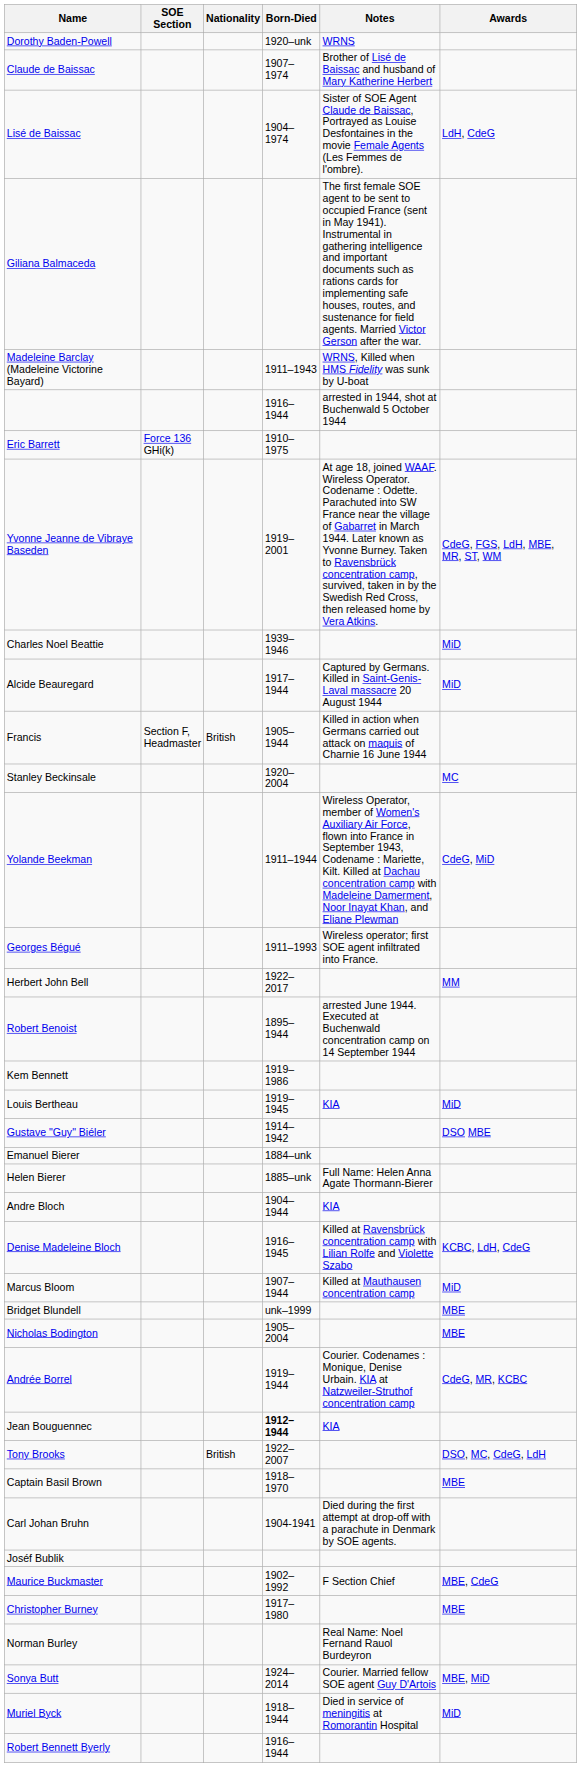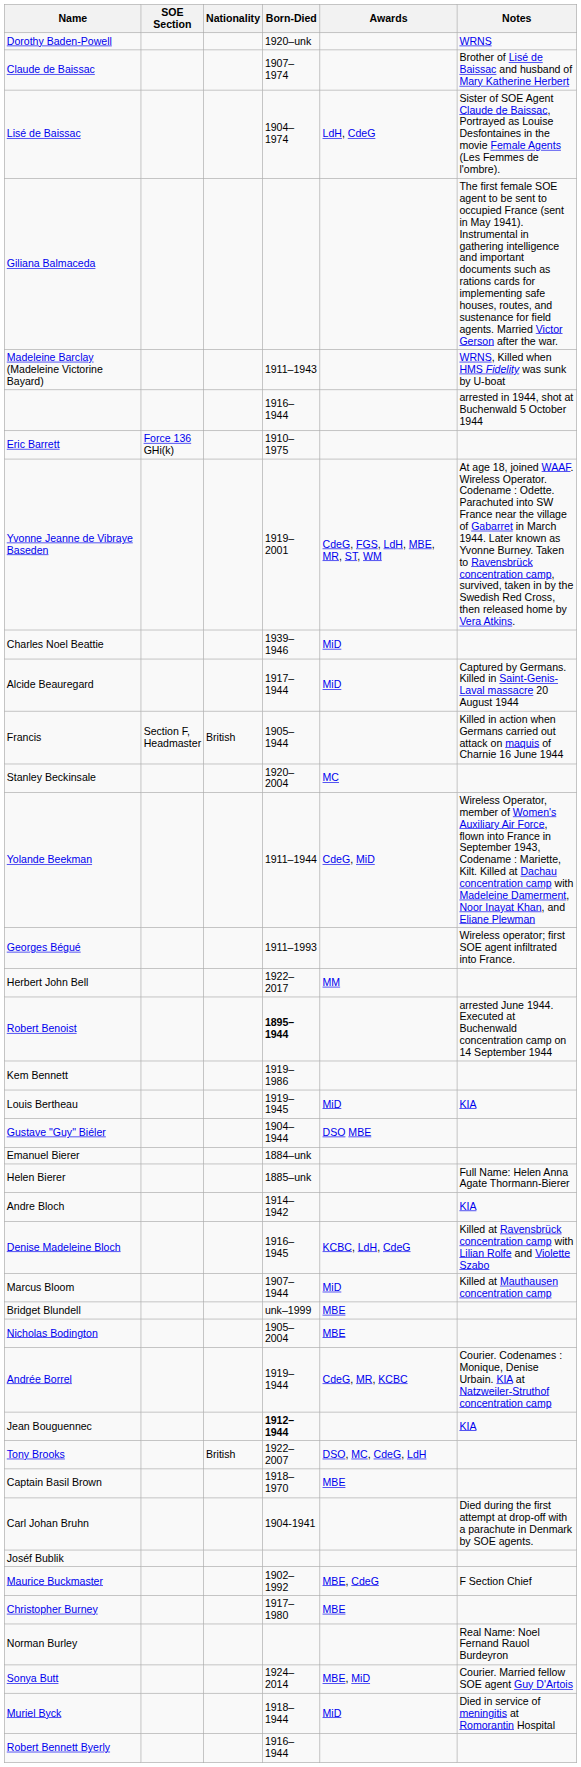columns swapped: (508, 18) <-> (380, 18)
(280, 1029) normal -> (280, 1029) bold
(280, 1132) 1914–1942 -> (280, 1132) 1904–1944
(280, 1206) 1904–1944 -> (280, 1206) 1914–1942
